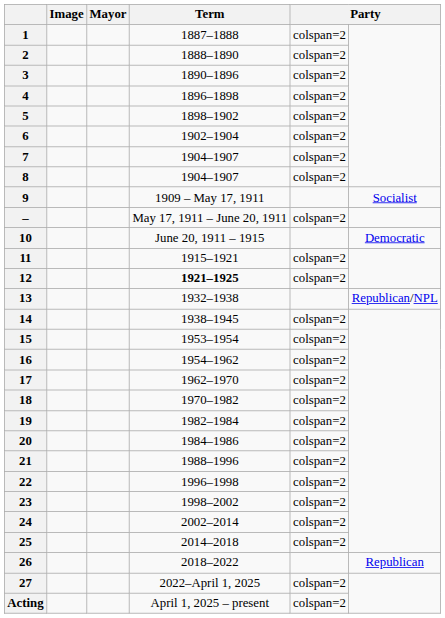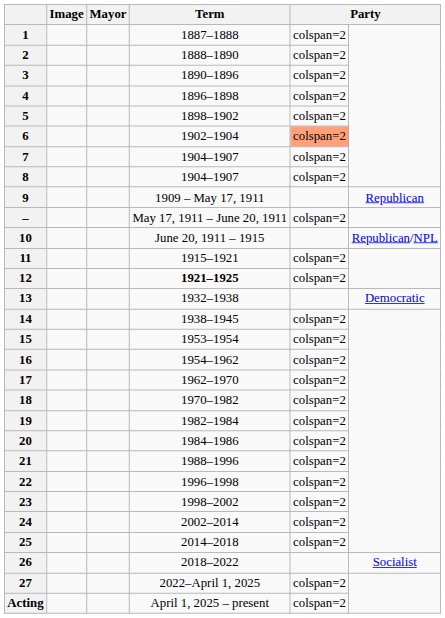(319, 136) no background -> (319, 136) lightsalmon background
(395, 197) Socialist -> (395, 197) Republican
(395, 237) Democratic -> (395, 237) Republican/NPL
(395, 298) Republican/NPL -> (395, 298) Democratic
(395, 562) Republican -> (395, 562) Socialist
